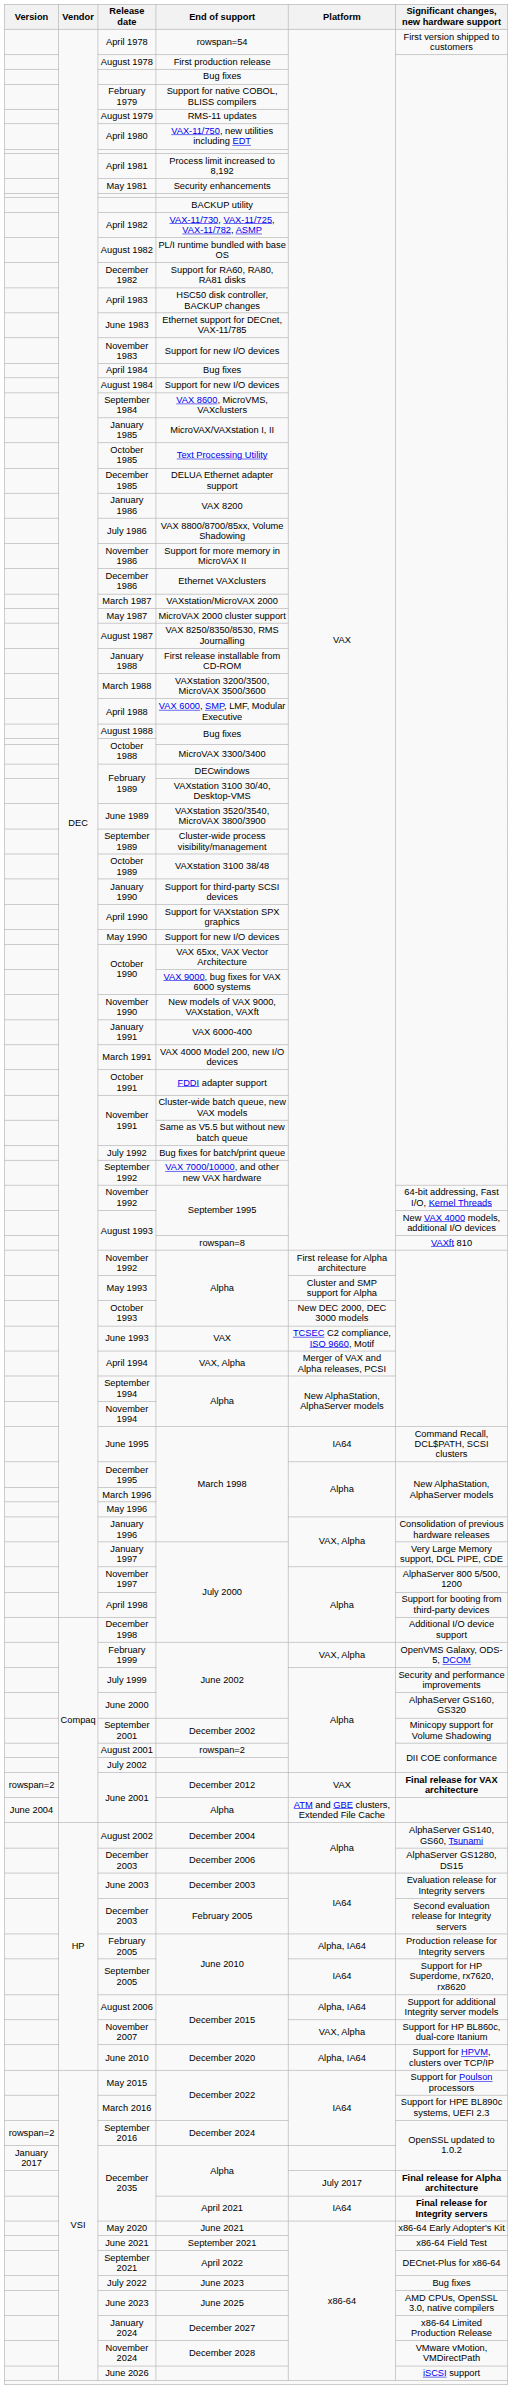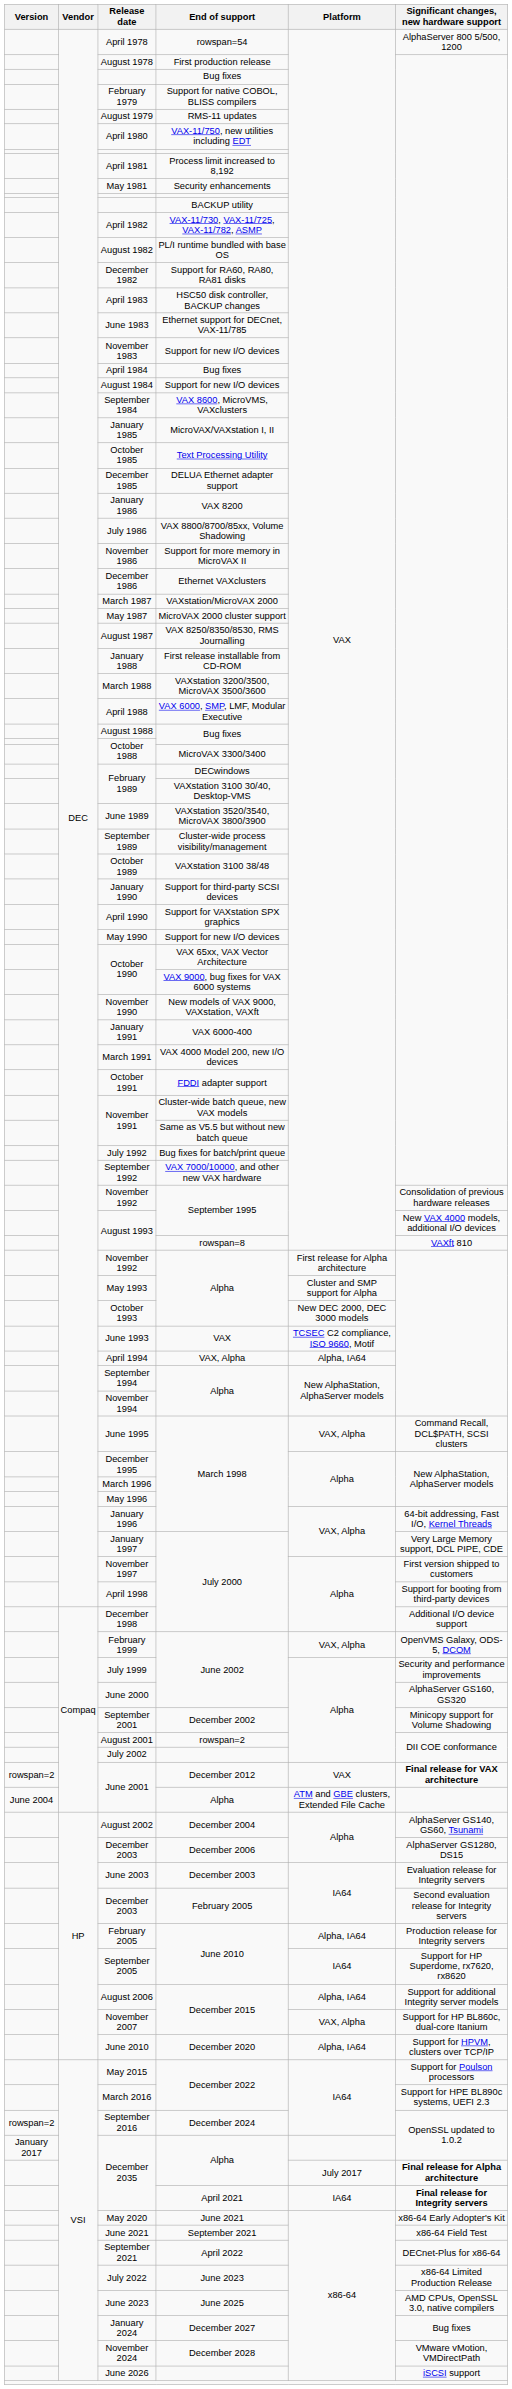(452, 42) First version shipped to customers -> (452, 42) AlphaServer 800 5/500, 1200
(452, 1198) 64-bit addressing, Fast I/O, Kernel Threads -> (452, 1198) Consolidation of previous hardware releases
(342, 1363) Merger of VAX and Alpha releases, PCSI -> (342, 1358) Alpha, IA64
(342, 1444) IA64 -> (342, 1434) VAX, Alpha
(452, 1529) Consolidation of previous hardware releases -> (452, 1518) 64-bit addressing, Fast I/O, Kernel Threads
(452, 1579) AlphaServer 800 5/500, 1200 -> (452, 1569) First version shipped to customers
(452, 2283) Bug fixes -> (452, 2277) x86-64 Limited Production Release
(452, 2328) x86-64 Limited Production Release -> (452, 2328) Bug fixes
